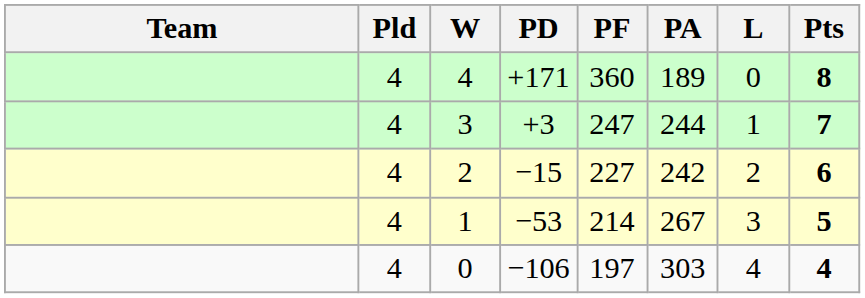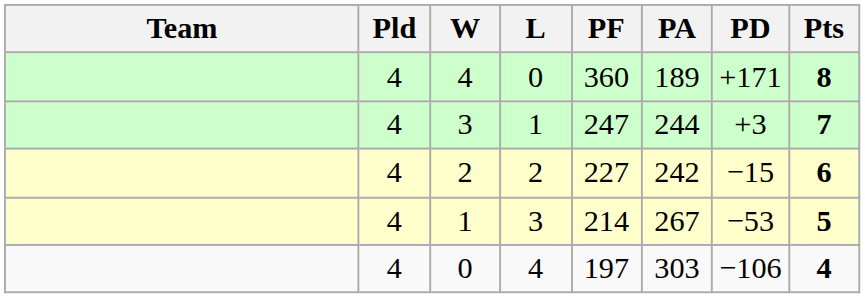columns swapped: (753, 28) <-> (539, 28)
